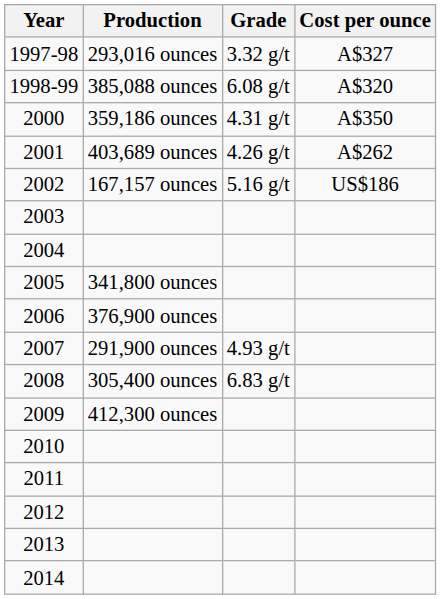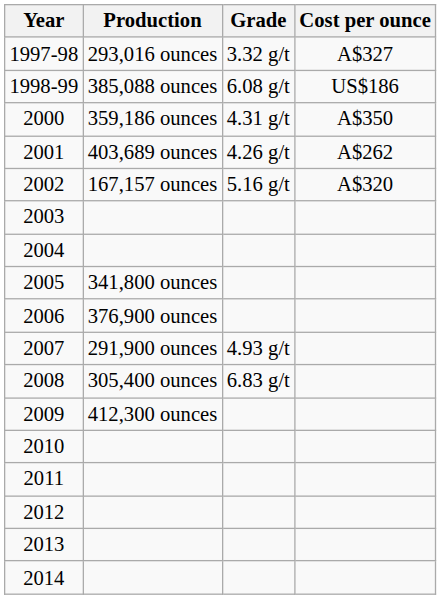(365, 86) A$320 -> (365, 86) US$186
(365, 184) US$186 -> (365, 184) A$320
